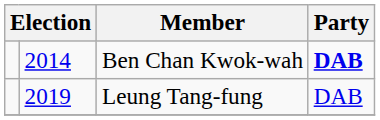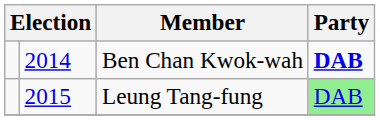(48, 96) 2019 -> (48, 96) 2015
(338, 96) no background -> (338, 96) lightgreen background
